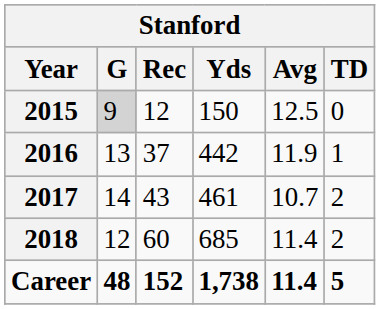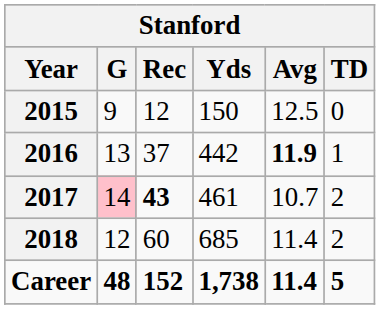(110, 111) lightgrey background -> (110, 111) no background
(294, 153) normal -> (294, 153) bold
(117, 196) no background -> (117, 196) pink background
(156, 196) normal -> (156, 196) bold
